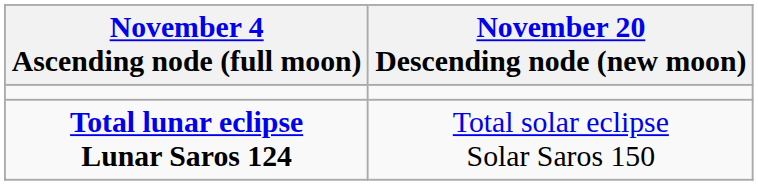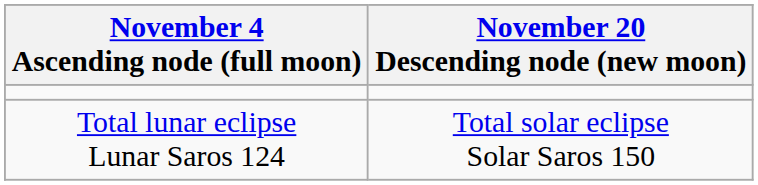(187, 139) bold -> (187, 139) normal
